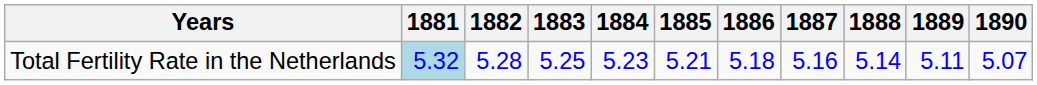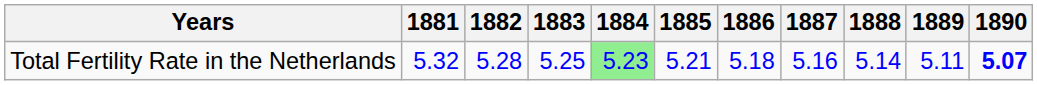(436, 60) lightblue background -> (436, 60) no background
(626, 60) no background -> (626, 60) lightgreen background
(1005, 60) normal -> (1005, 60) bold
